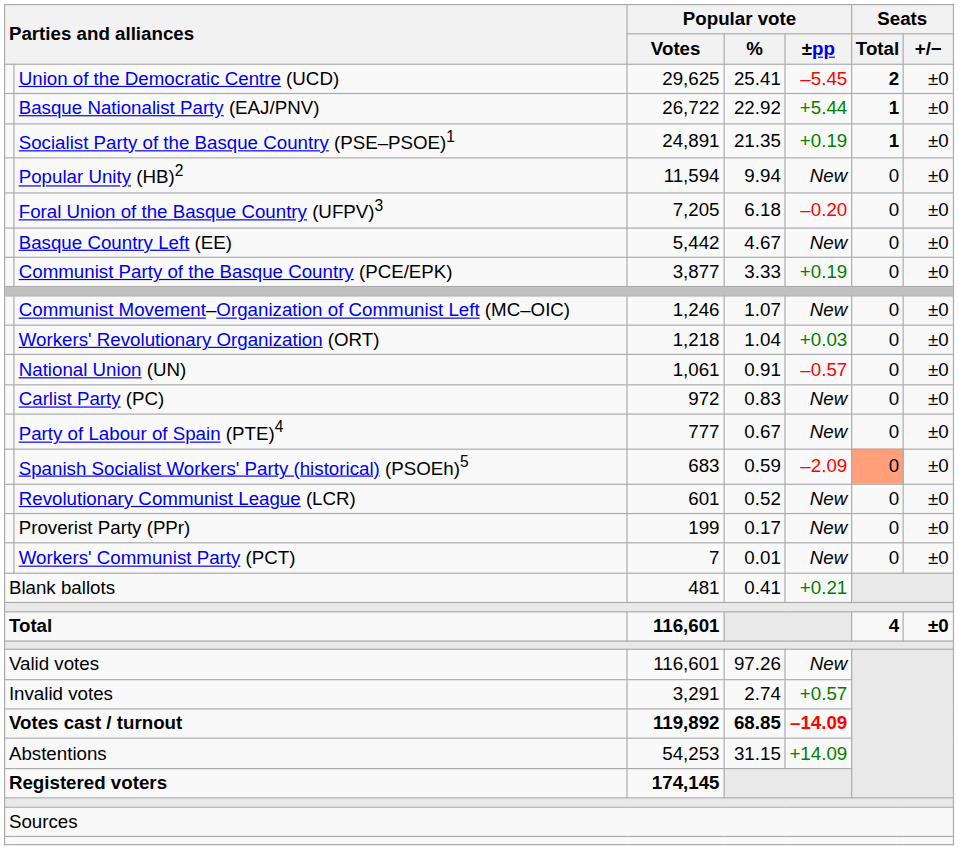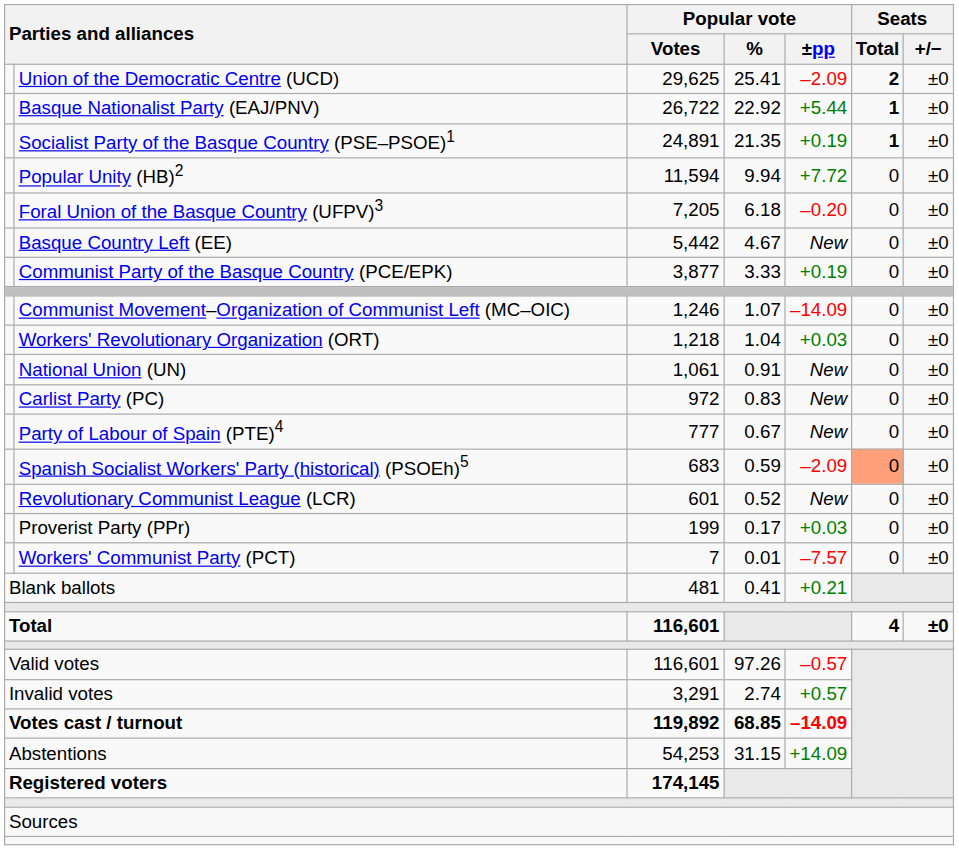(824, 78) –5.45 -> (824, 78) –2.09
(828, 175) New -> (824, 175) +7.72
(828, 310) New -> (819, 310) –14.09
(824, 369) –0.57 -> (828, 369) New
(828, 528) New -> (824, 528) +0.03
(828, 558) New -> (824, 558) –7.57
(828, 664) New -> (824, 664) –0.57
